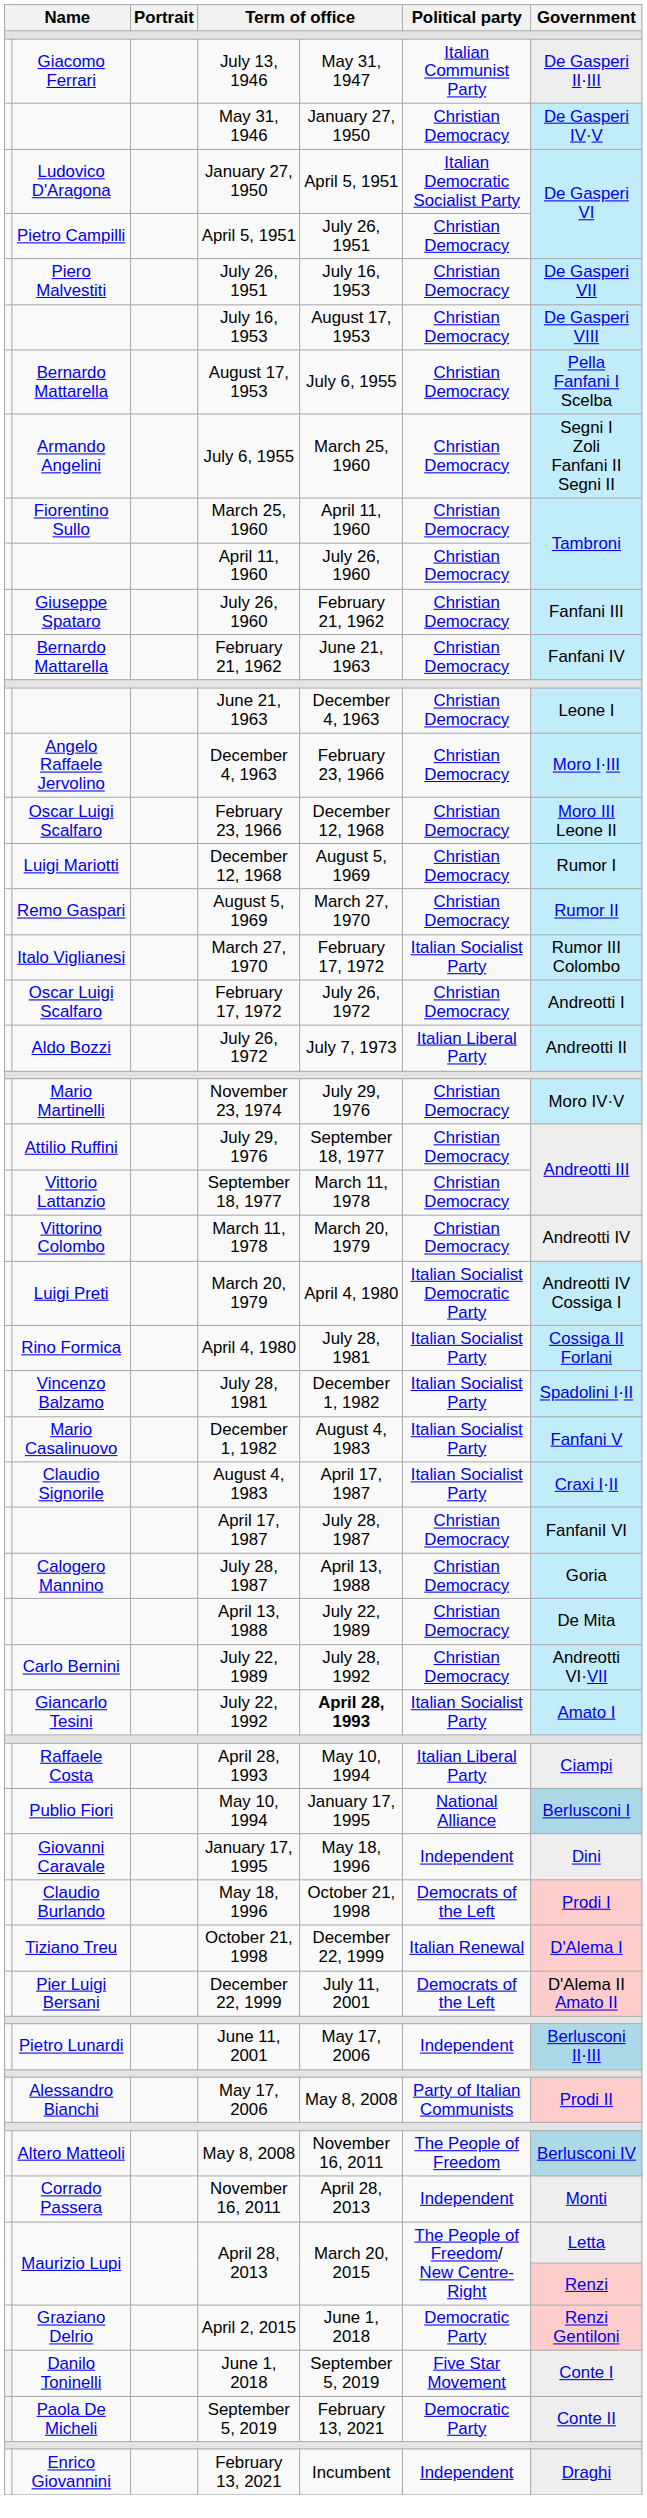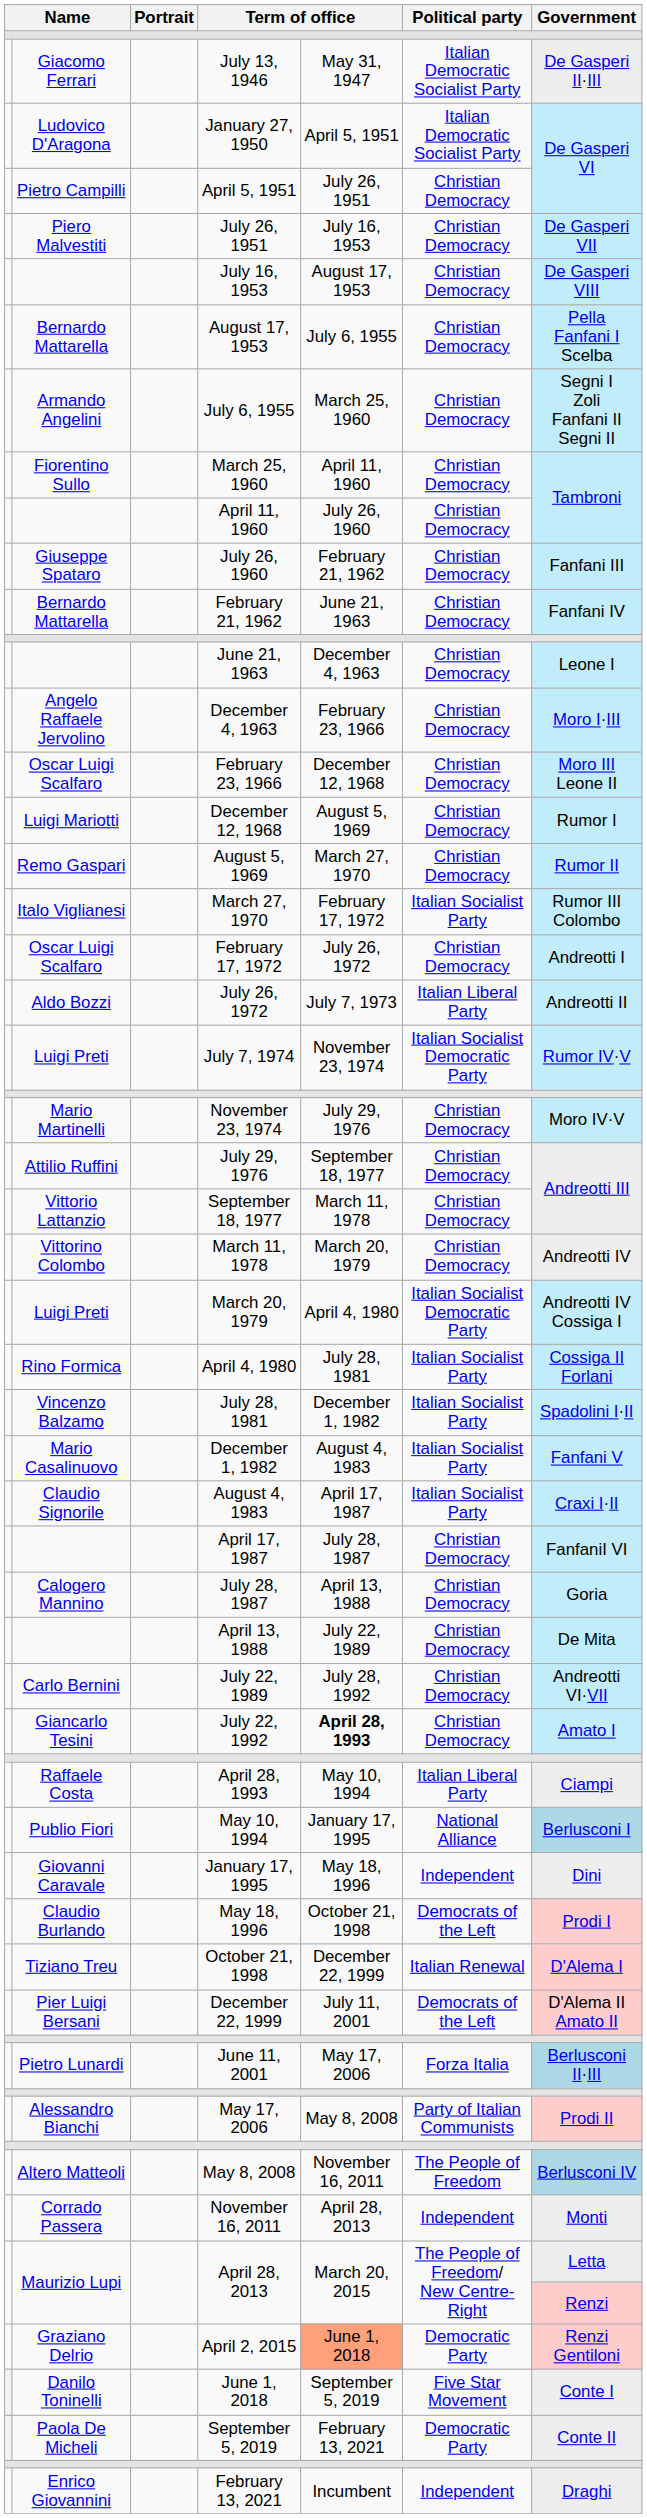(467, 71) Italian Communist Party -> (467, 71) Italian Democratic Socialist Party
- row: (71, 126)
+ row: (71, 1057)
(467, 1712) Italian Socialist Party -> (467, 1731) Christian Democracy
(467, 2046) Independent -> (467, 2065) Forza Italia
(351, 2327) no background -> (352, 2346) lightsalmon background
